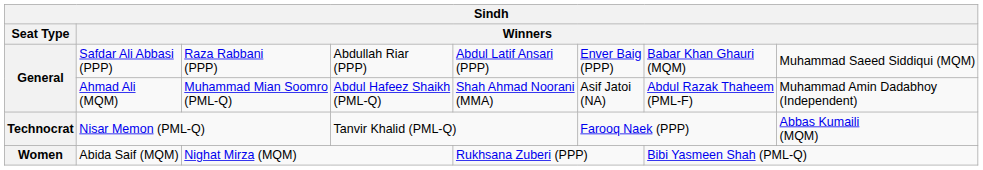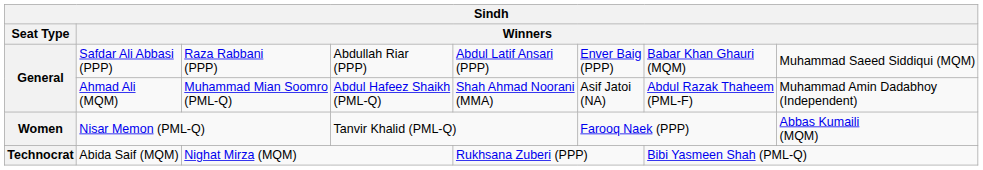(40, 128) Technocrat -> (40, 128) Women
(40, 155) Women -> (40, 155) Technocrat
